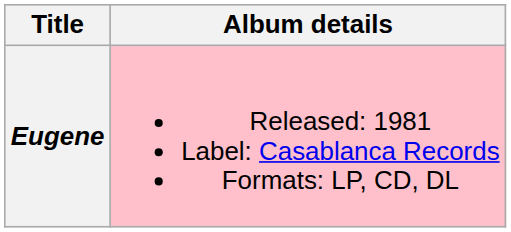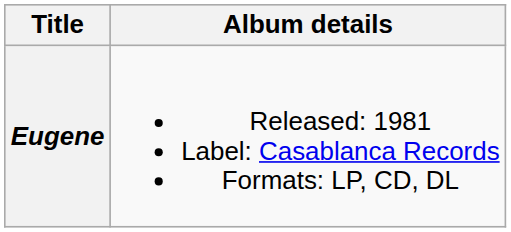(308, 151) pink background -> (308, 151) no background
